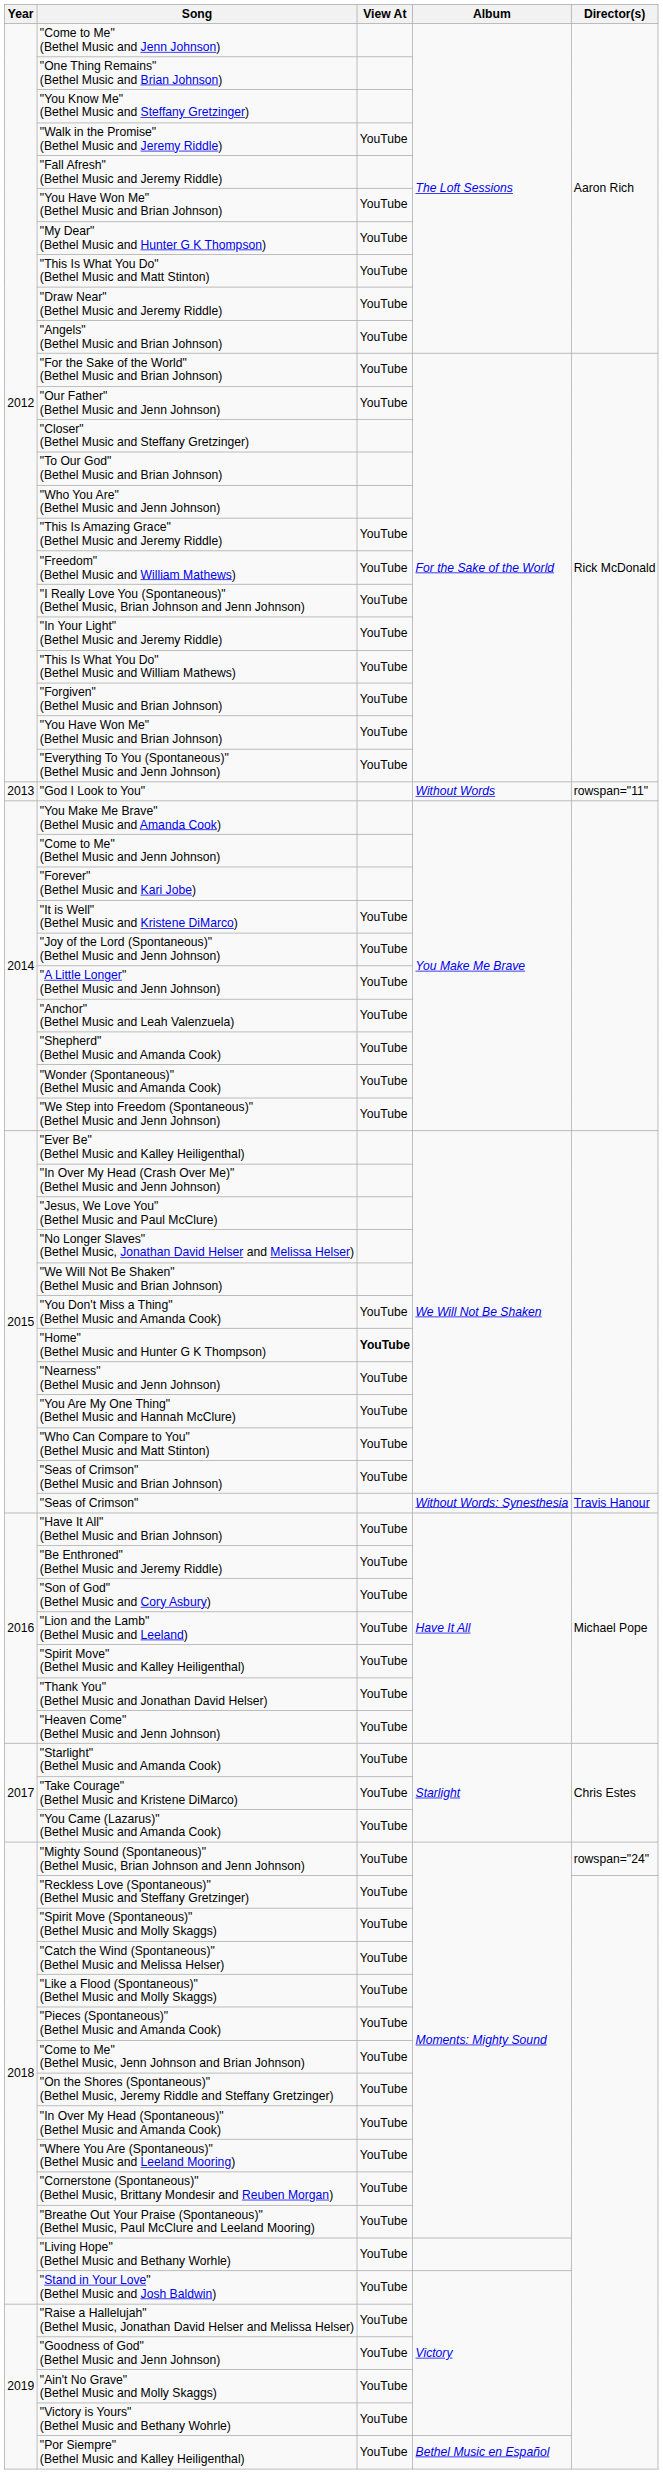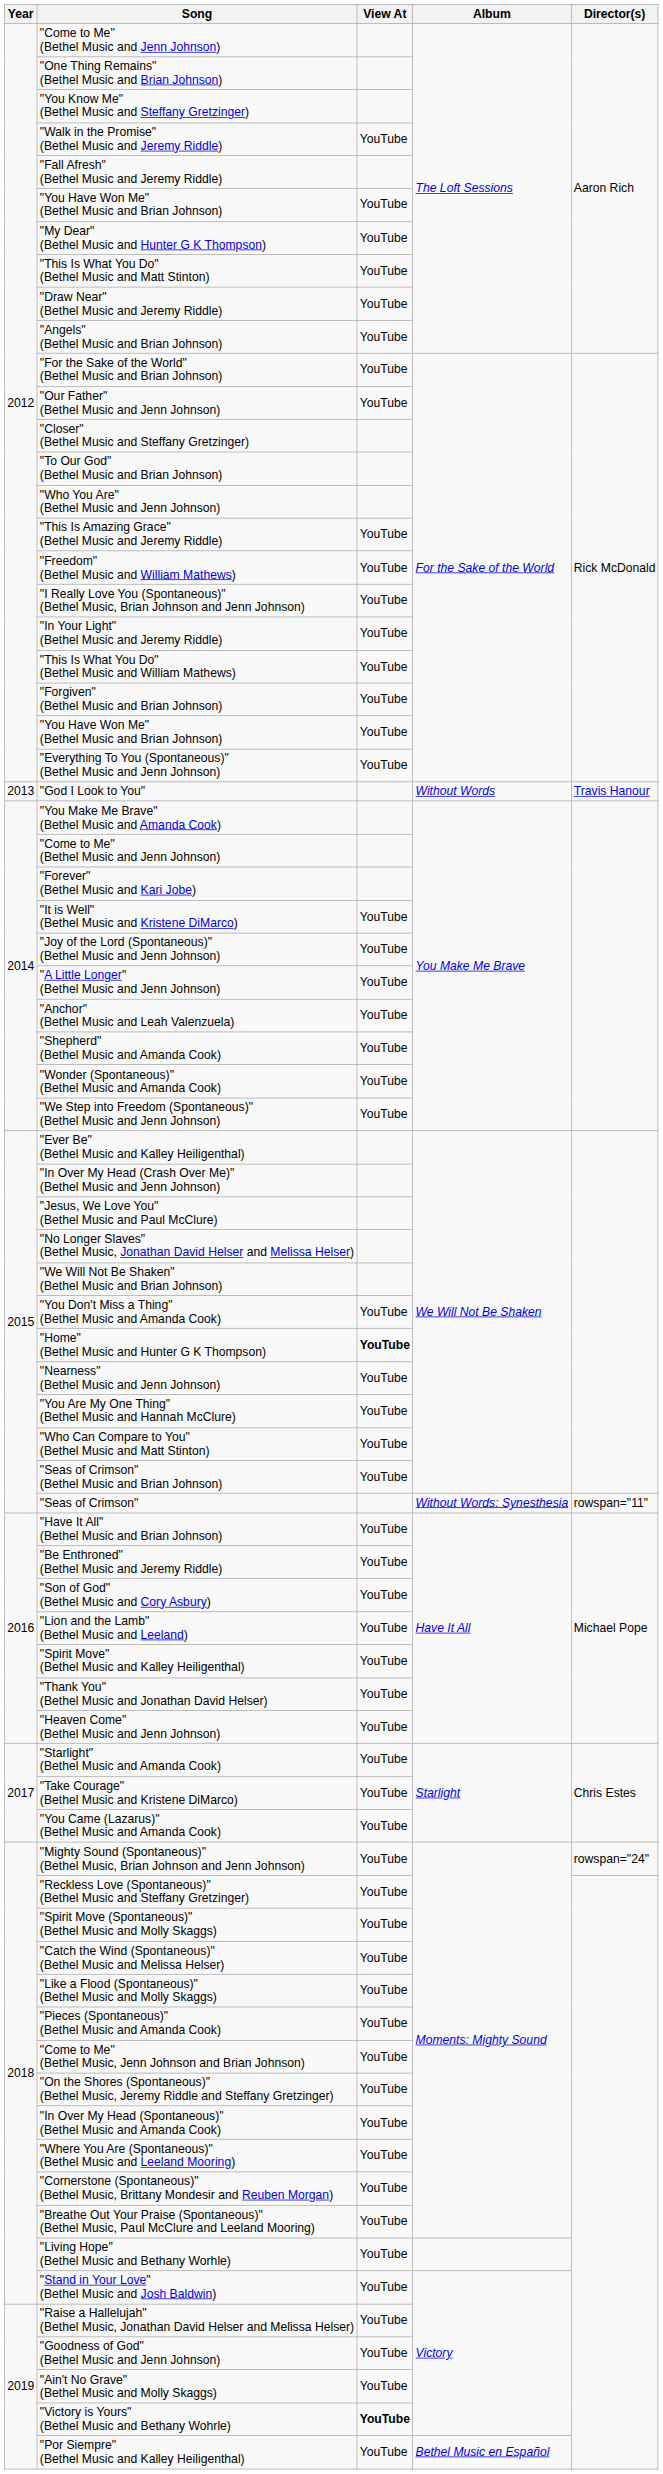(611, 791) rowspan="11" -> (612, 791) Travis Hanour
(612, 1503) Travis Hanour -> (611, 1503) rowspan="11"
(384, 2419) normal -> (385, 2419) bold
